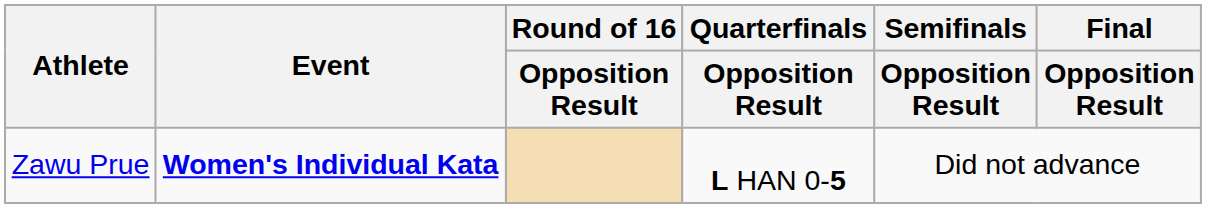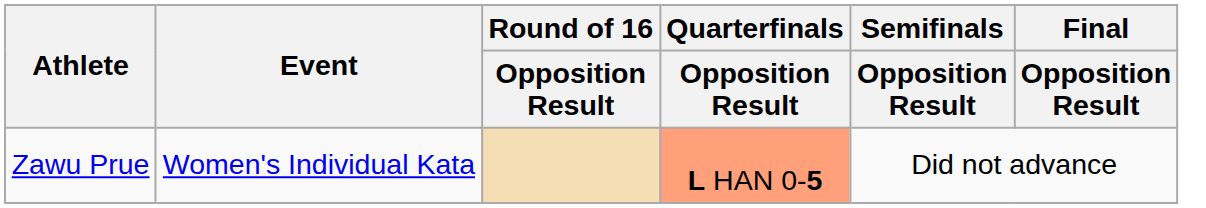(331, 166) bold -> (319, 166) normal
(778, 181) no background -> (755, 181) lightsalmon background
